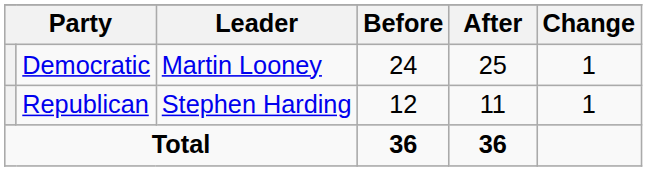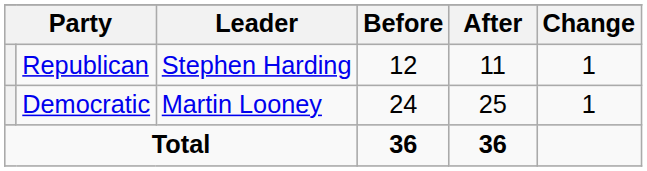rows swapped: (86, 64) <-> (86, 104)
